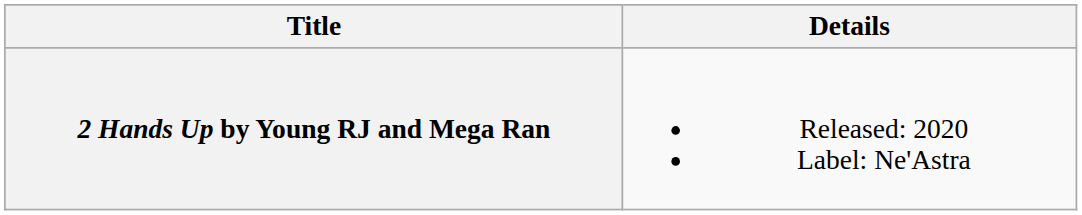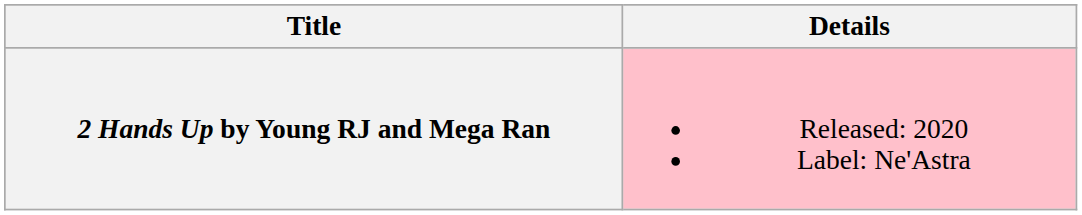(849, 144) no background -> (849, 144) pink background
